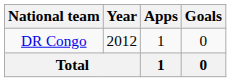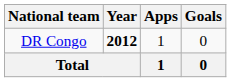(122, 40) normal -> (122, 40) bold
